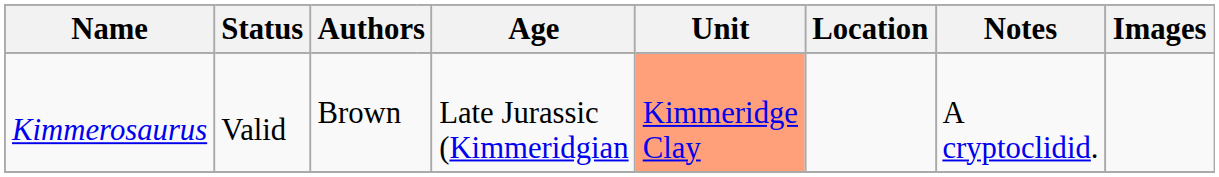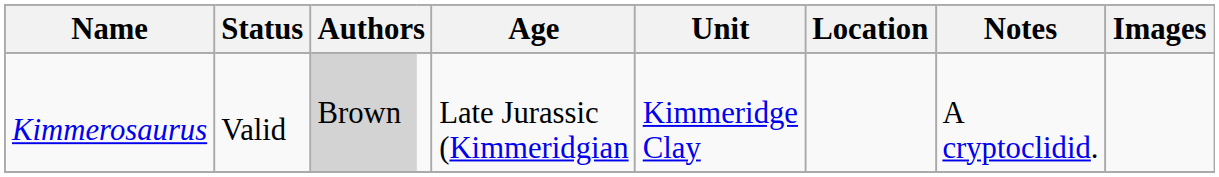(359, 112) no background -> (359, 112) lightgrey background
(720, 129) lightsalmon background -> (720, 129) no background
